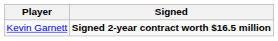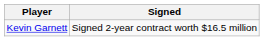(171, 28) bold -> (164, 28) normal
